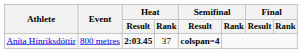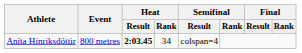(166, 41) 37 -> (166, 41) 34
(200, 41) bold -> (199, 41) normal
